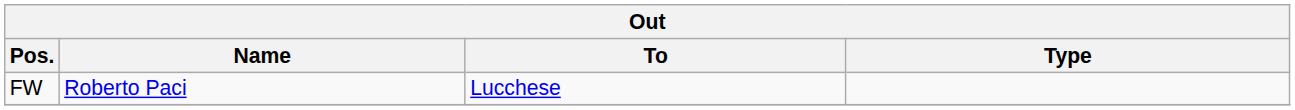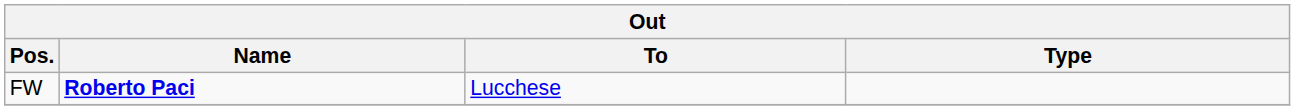(125, 89) normal -> (130, 89) bold
